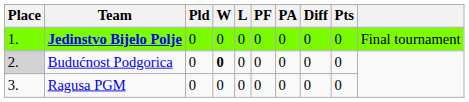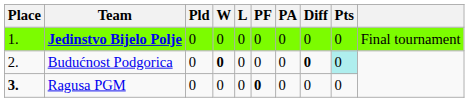(13, 62) lightgrey background -> (13, 62) no background
(307, 62) normal -> (307, 62) bold
(338, 62) no background -> (338, 62) paleturquoise background
(13, 85) normal -> (13, 85) bold
(258, 85) normal -> (258, 85) bold
